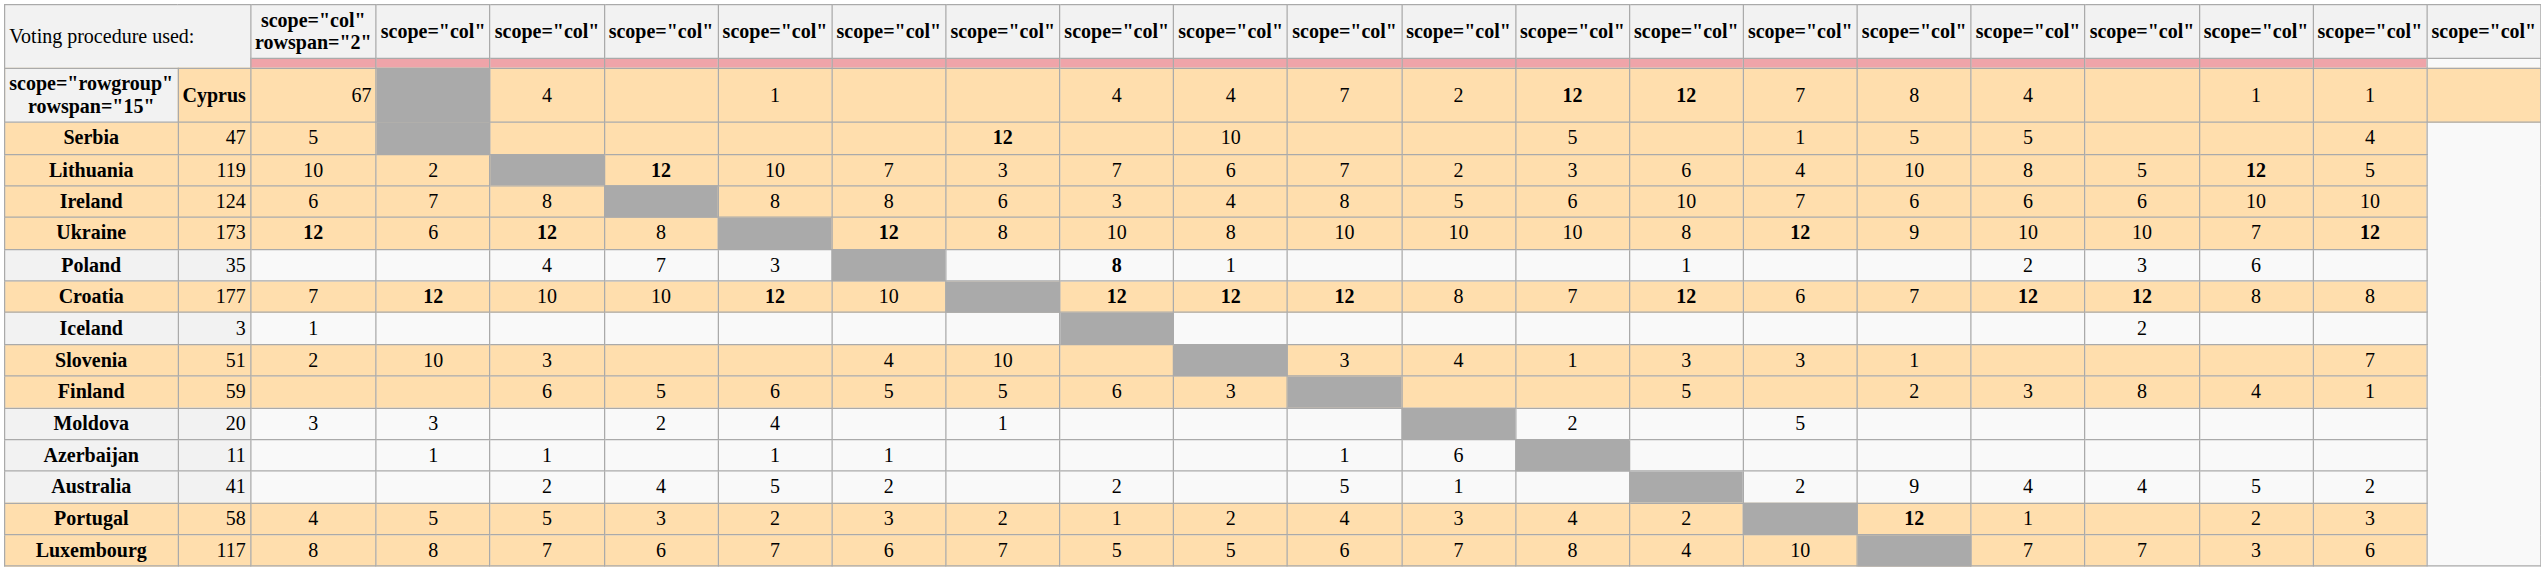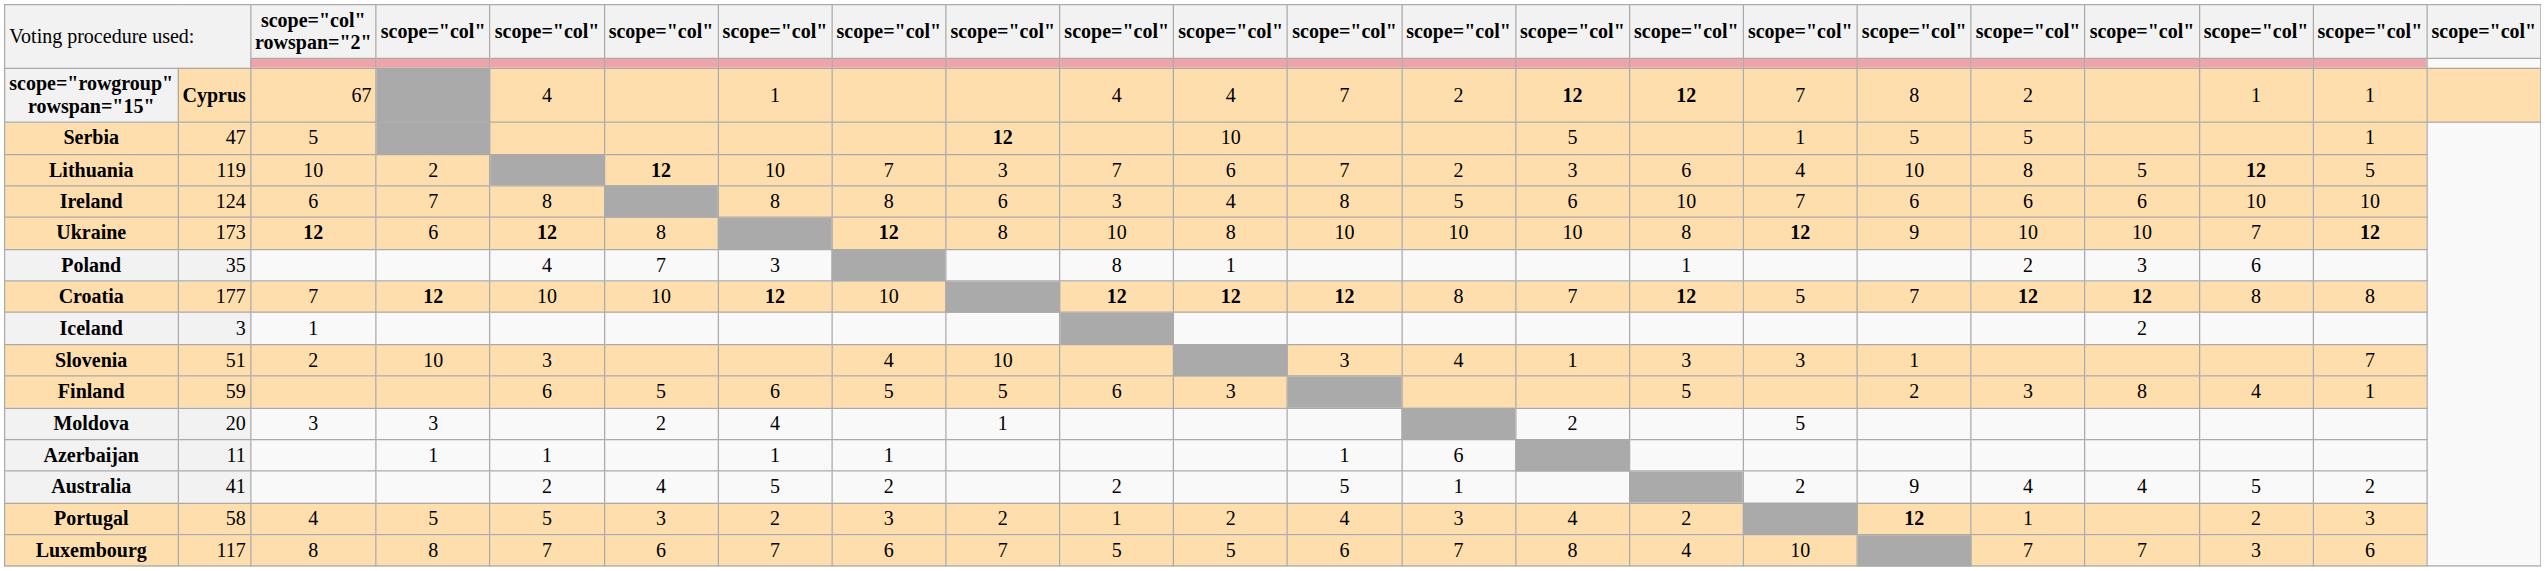(2028, 95) 4 -> (2028, 95) 2
(2370, 138) 4 -> (2370, 138) 1
(1117, 264) bold -> (1117, 264) normal
(1800, 296) 6 -> (1800, 296) 5
